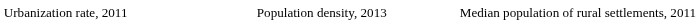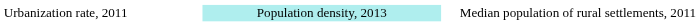(322, 13) no background -> (322, 13) paleturquoise background
